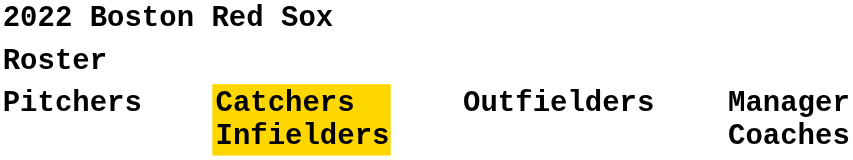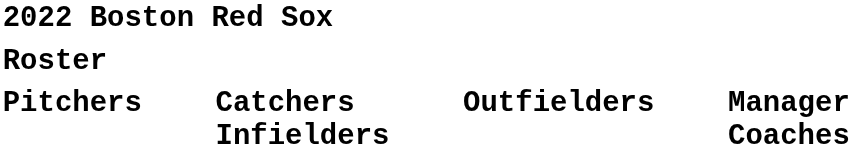(302, 120) gold background -> (302, 120) no background
